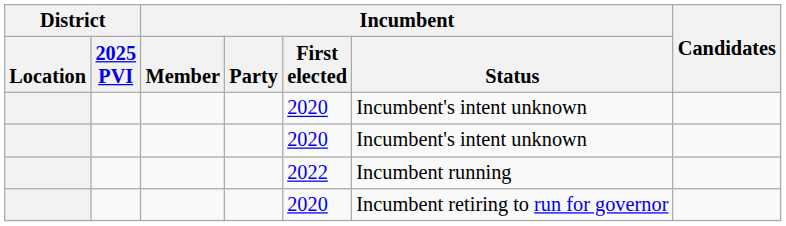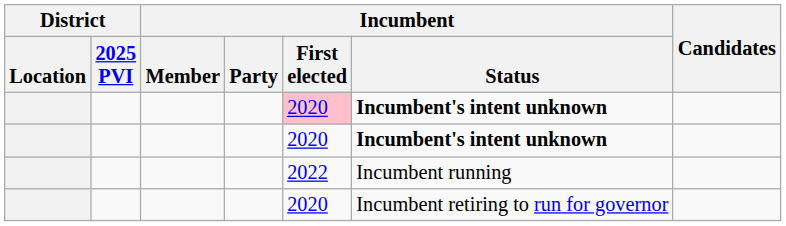(308, 107) no background -> (308, 107) pink background
(472, 107) normal -> (482, 107) bold
(472, 140) normal -> (482, 140) bold
